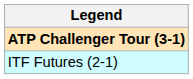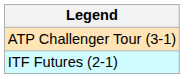(96, 39) bold -> (92, 39) normal
